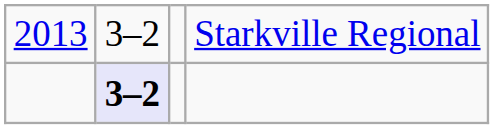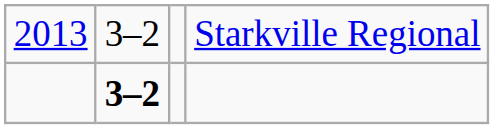(132, 92) lavender background -> (132, 92) no background
